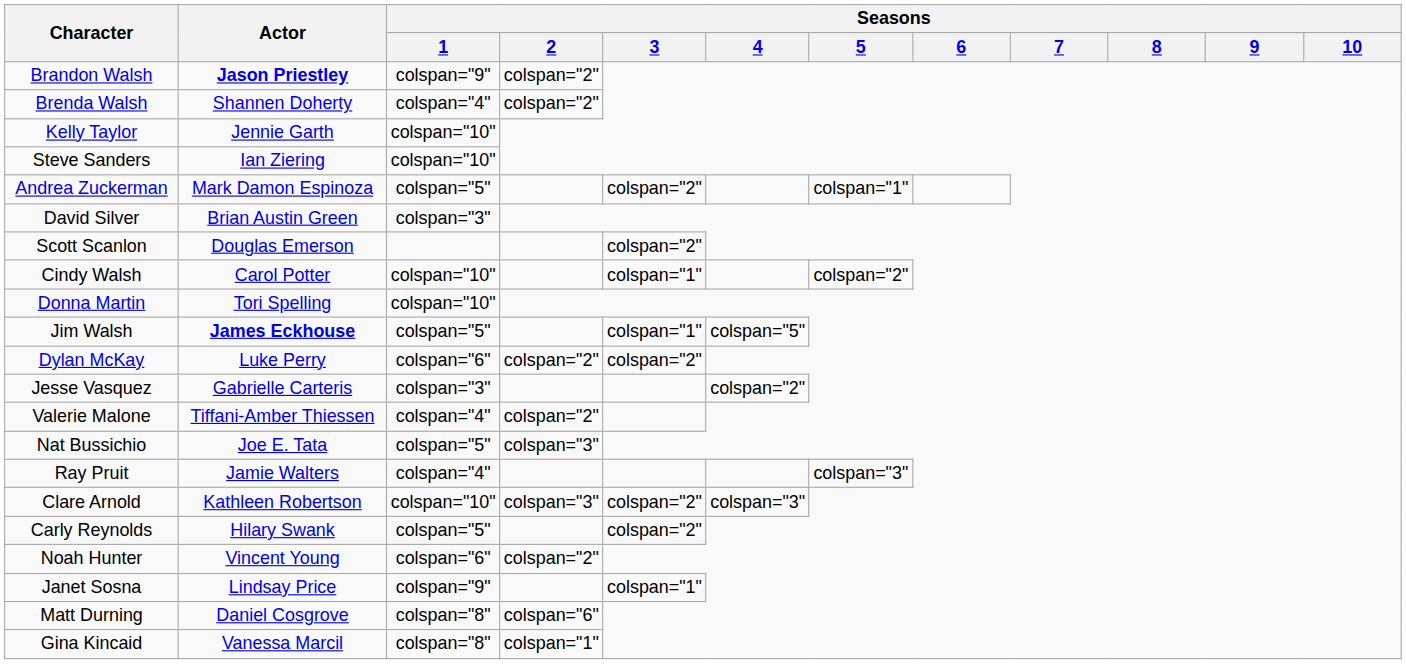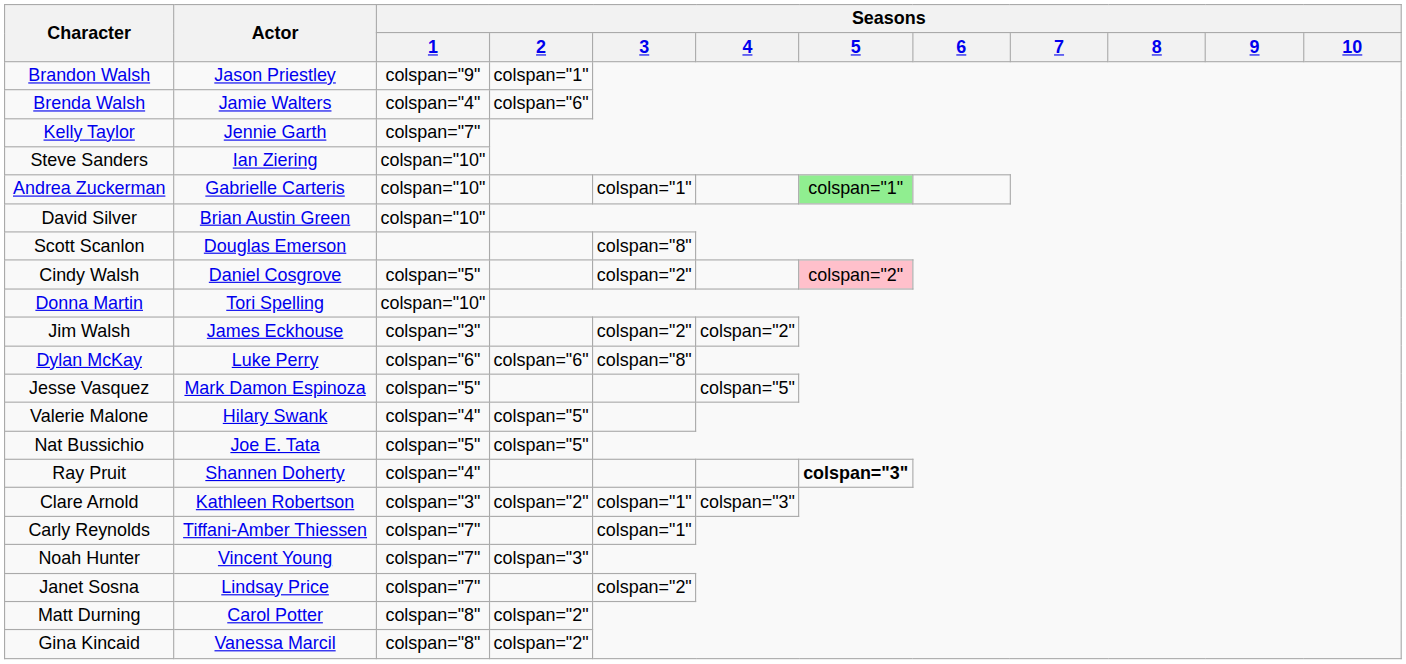(283, 75) bold -> (275, 75) normal
(551, 75) colspan="2" -> (541, 75) colspan="1"
(283, 103) Shannen Doherty -> (275, 103) Jamie Walters
(551, 103) colspan="2" -> (541, 103) colspan="6"
(443, 132) colspan="10" -> (433, 132) colspan="7"
(283, 189) Mark Damon Espinoza -> (275, 189) Gabrielle Carteris
(443, 189) colspan="5" -> (433, 189) colspan="10"
(654, 189) colspan="2" -> (644, 189) colspan="1"
(861, 189) no background -> (856, 189) lightgreen background
(443, 217) colspan="3" -> (433, 217) colspan="10"
(654, 246) colspan="2" -> (644, 246) colspan="8"
(283, 274) Carol Potter -> (275, 274) Daniel Cosgrove
(443, 274) colspan="10" -> (433, 274) colspan="5"
(654, 274) colspan="1" -> (644, 274) colspan="2"
(861, 274) no background -> (856, 274) pink background
(283, 331) bold -> (275, 331) normal
(443, 331) colspan="5" -> (433, 331) colspan="3"
(654, 331) colspan="1" -> (644, 331) colspan="2"
(758, 331) colspan="5" -> (747, 331) colspan="2"
(551, 359) colspan="2" -> (541, 359) colspan="6"
(654, 359) colspan="2" -> (644, 359) colspan="8"
(283, 388) Gabrielle Carteris -> (275, 388) Mark Damon Espinoza
(443, 388) colspan="3" -> (433, 388) colspan="5"
(758, 388) colspan="2" -> (747, 388) colspan="5"
(283, 416) Tiffani-Amber Thiessen -> (275, 416) Hilary Swank
(551, 416) colspan="2" -> (541, 416) colspan="5"
(551, 445) colspan="3" -> (541, 445) colspan="5"
(283, 473) Jamie Walters -> (275, 473) Shannen Doherty
(861, 473) normal -> (856, 473) bold
(443, 501) colspan="10" -> (433, 501) colspan="3"
(551, 501) colspan="3" -> (541, 501) colspan="2"
(654, 501) colspan="2" -> (644, 501) colspan="1"
(283, 530) Hilary Swank -> (275, 530) Tiffani-Amber Thiessen
(443, 530) colspan="5" -> (433, 530) colspan="7"
(654, 530) colspan="2" -> (644, 530) colspan="1"
(443, 558) colspan="6" -> (433, 558) colspan="7"
(551, 558) colspan="2" -> (541, 558) colspan="3"
(443, 587) colspan="9" -> (433, 587) colspan="7"
(654, 587) colspan="1" -> (644, 587) colspan="2"
(283, 615) Daniel Cosgrove -> (275, 615) Carol Potter
(551, 615) colspan="6" -> (541, 615) colspan="2"
(551, 643) colspan="1" -> (541, 643) colspan="2"
